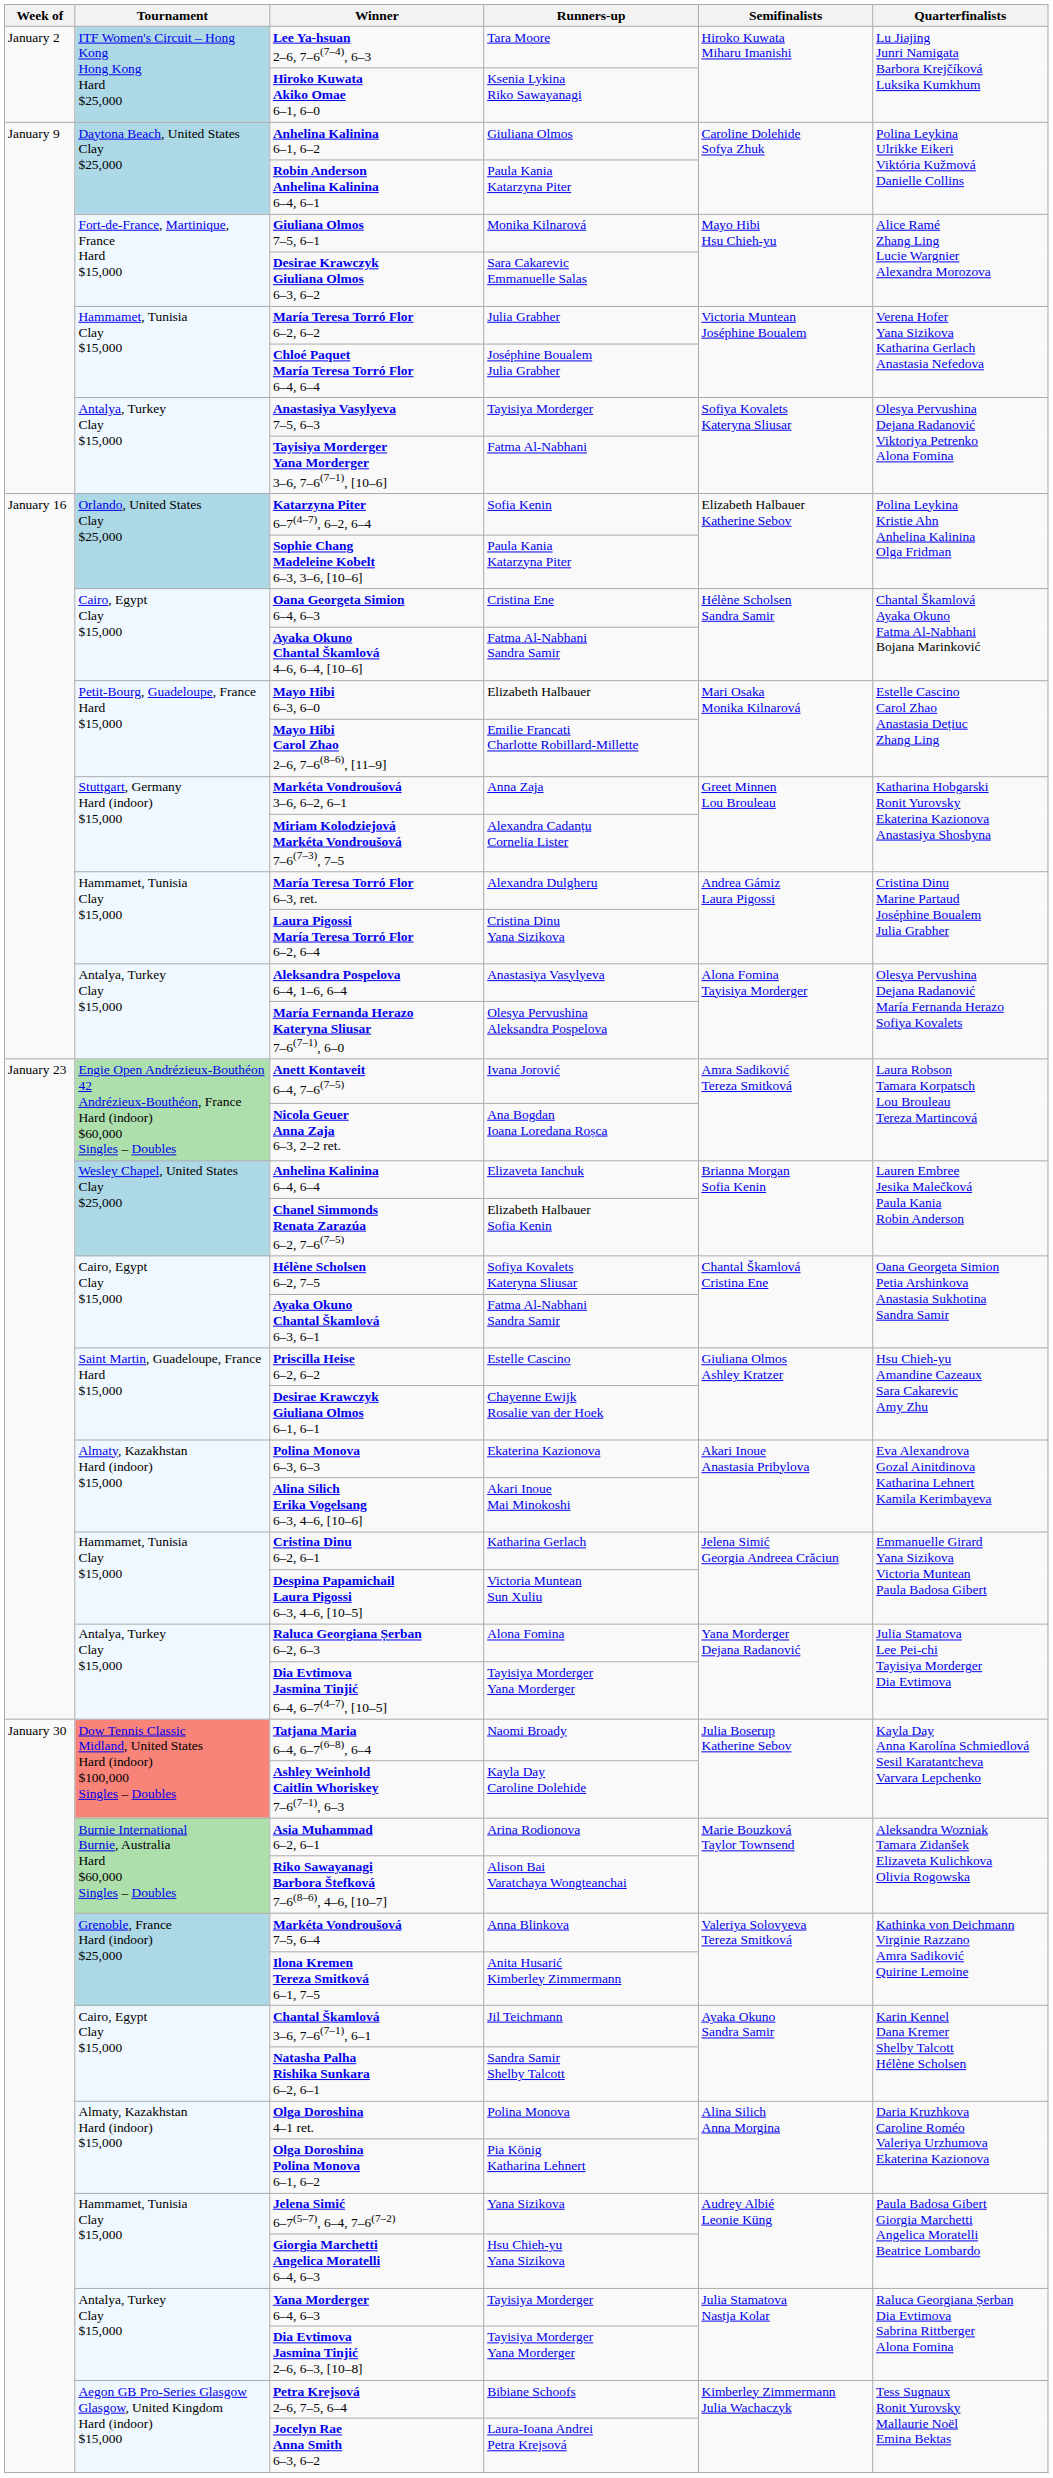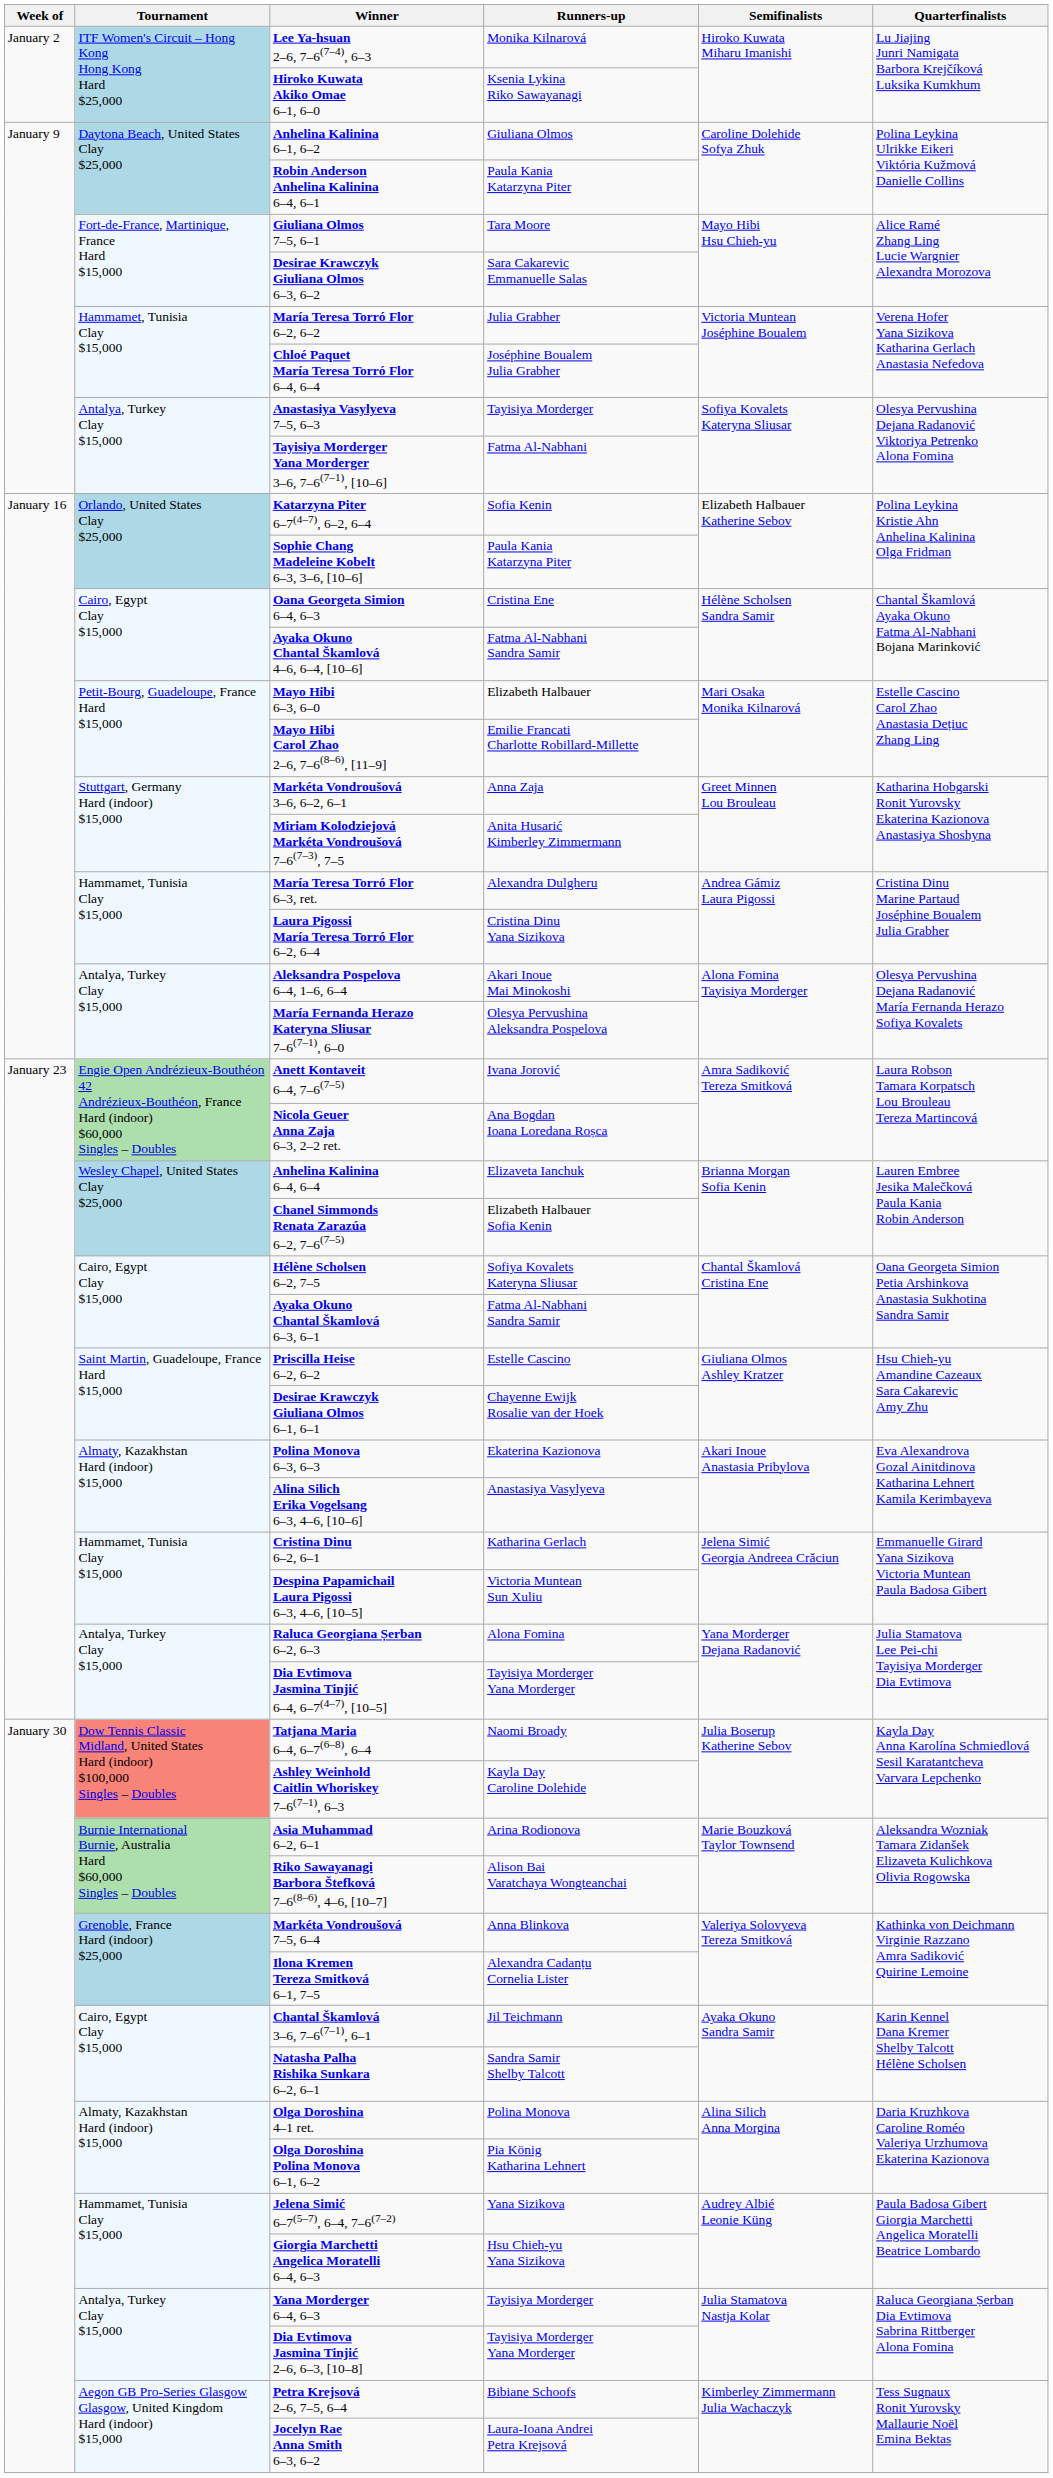(519, 37) Tara Moore -> (537, 37) Monika Kilnarová
(537, 224) Monika Kilnarová -> (519, 224) Tara Moore
(539, 832) Alexandra Cadanțu Cornelia Lister -> (554, 832) Anita Husarić Kimberley Zimmermann
(546, 974) Anastasiya Vasylyeva -> (529, 982) Akari Inoue Mai Minokoshi
(529, 1496) Akari Inoue Mai Minokoshi -> (546, 1488) Anastasiya Vasylyeva
(554, 1970) Anita Husarić Kimberley Zimmermann -> (539, 1970) Alexandra Cadanțu Cornelia Lister
